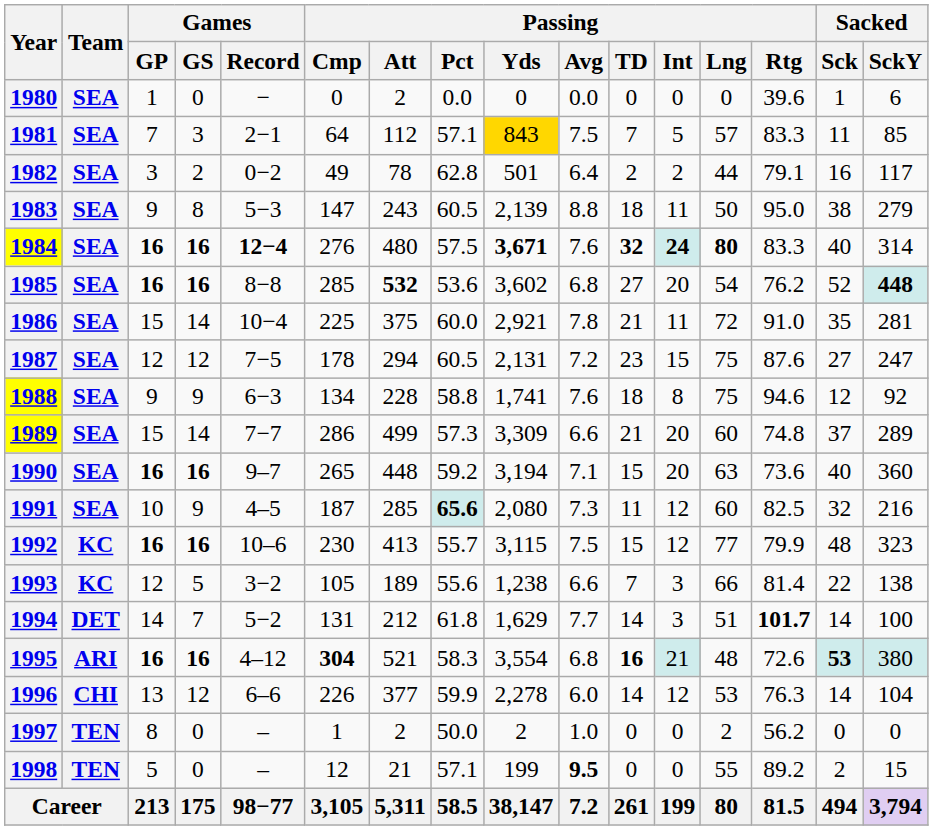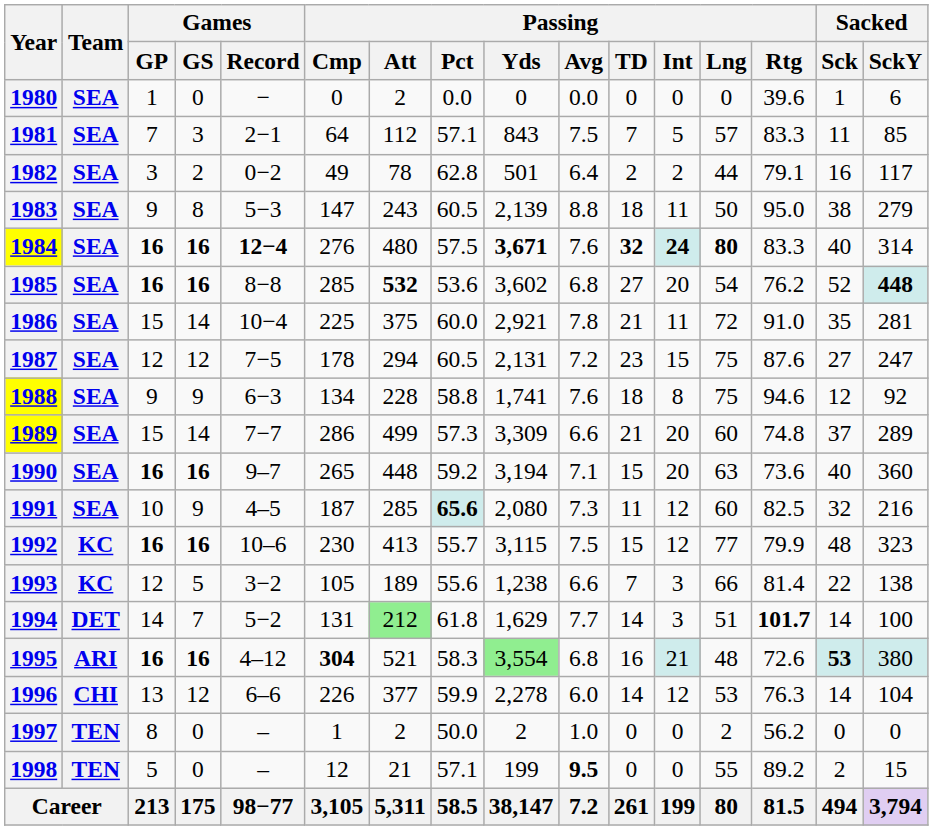(521, 135) gold background -> (521, 135) no background
(400, 619) no background -> (400, 619) lightgreen background
(521, 657) no background -> (521, 657) lightgreen background
(631, 657) bold -> (631, 657) normal
